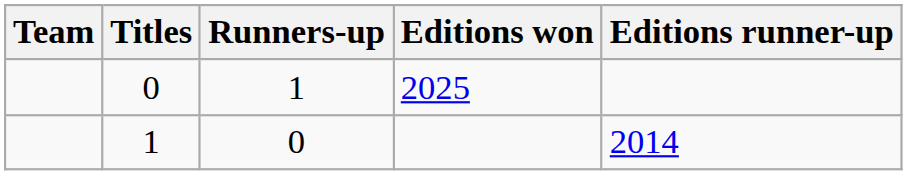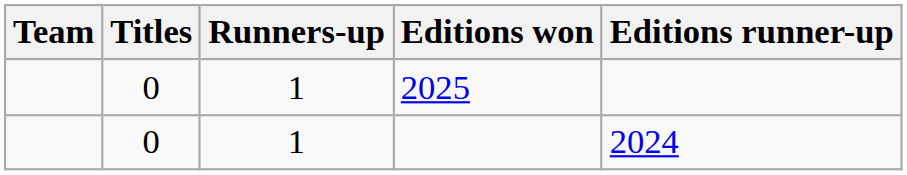(151, 141) 1 -> (151, 141) 0
(297, 141) 0 -> (297, 141) 1
(644, 141) 2014 -> (644, 141) 2024
